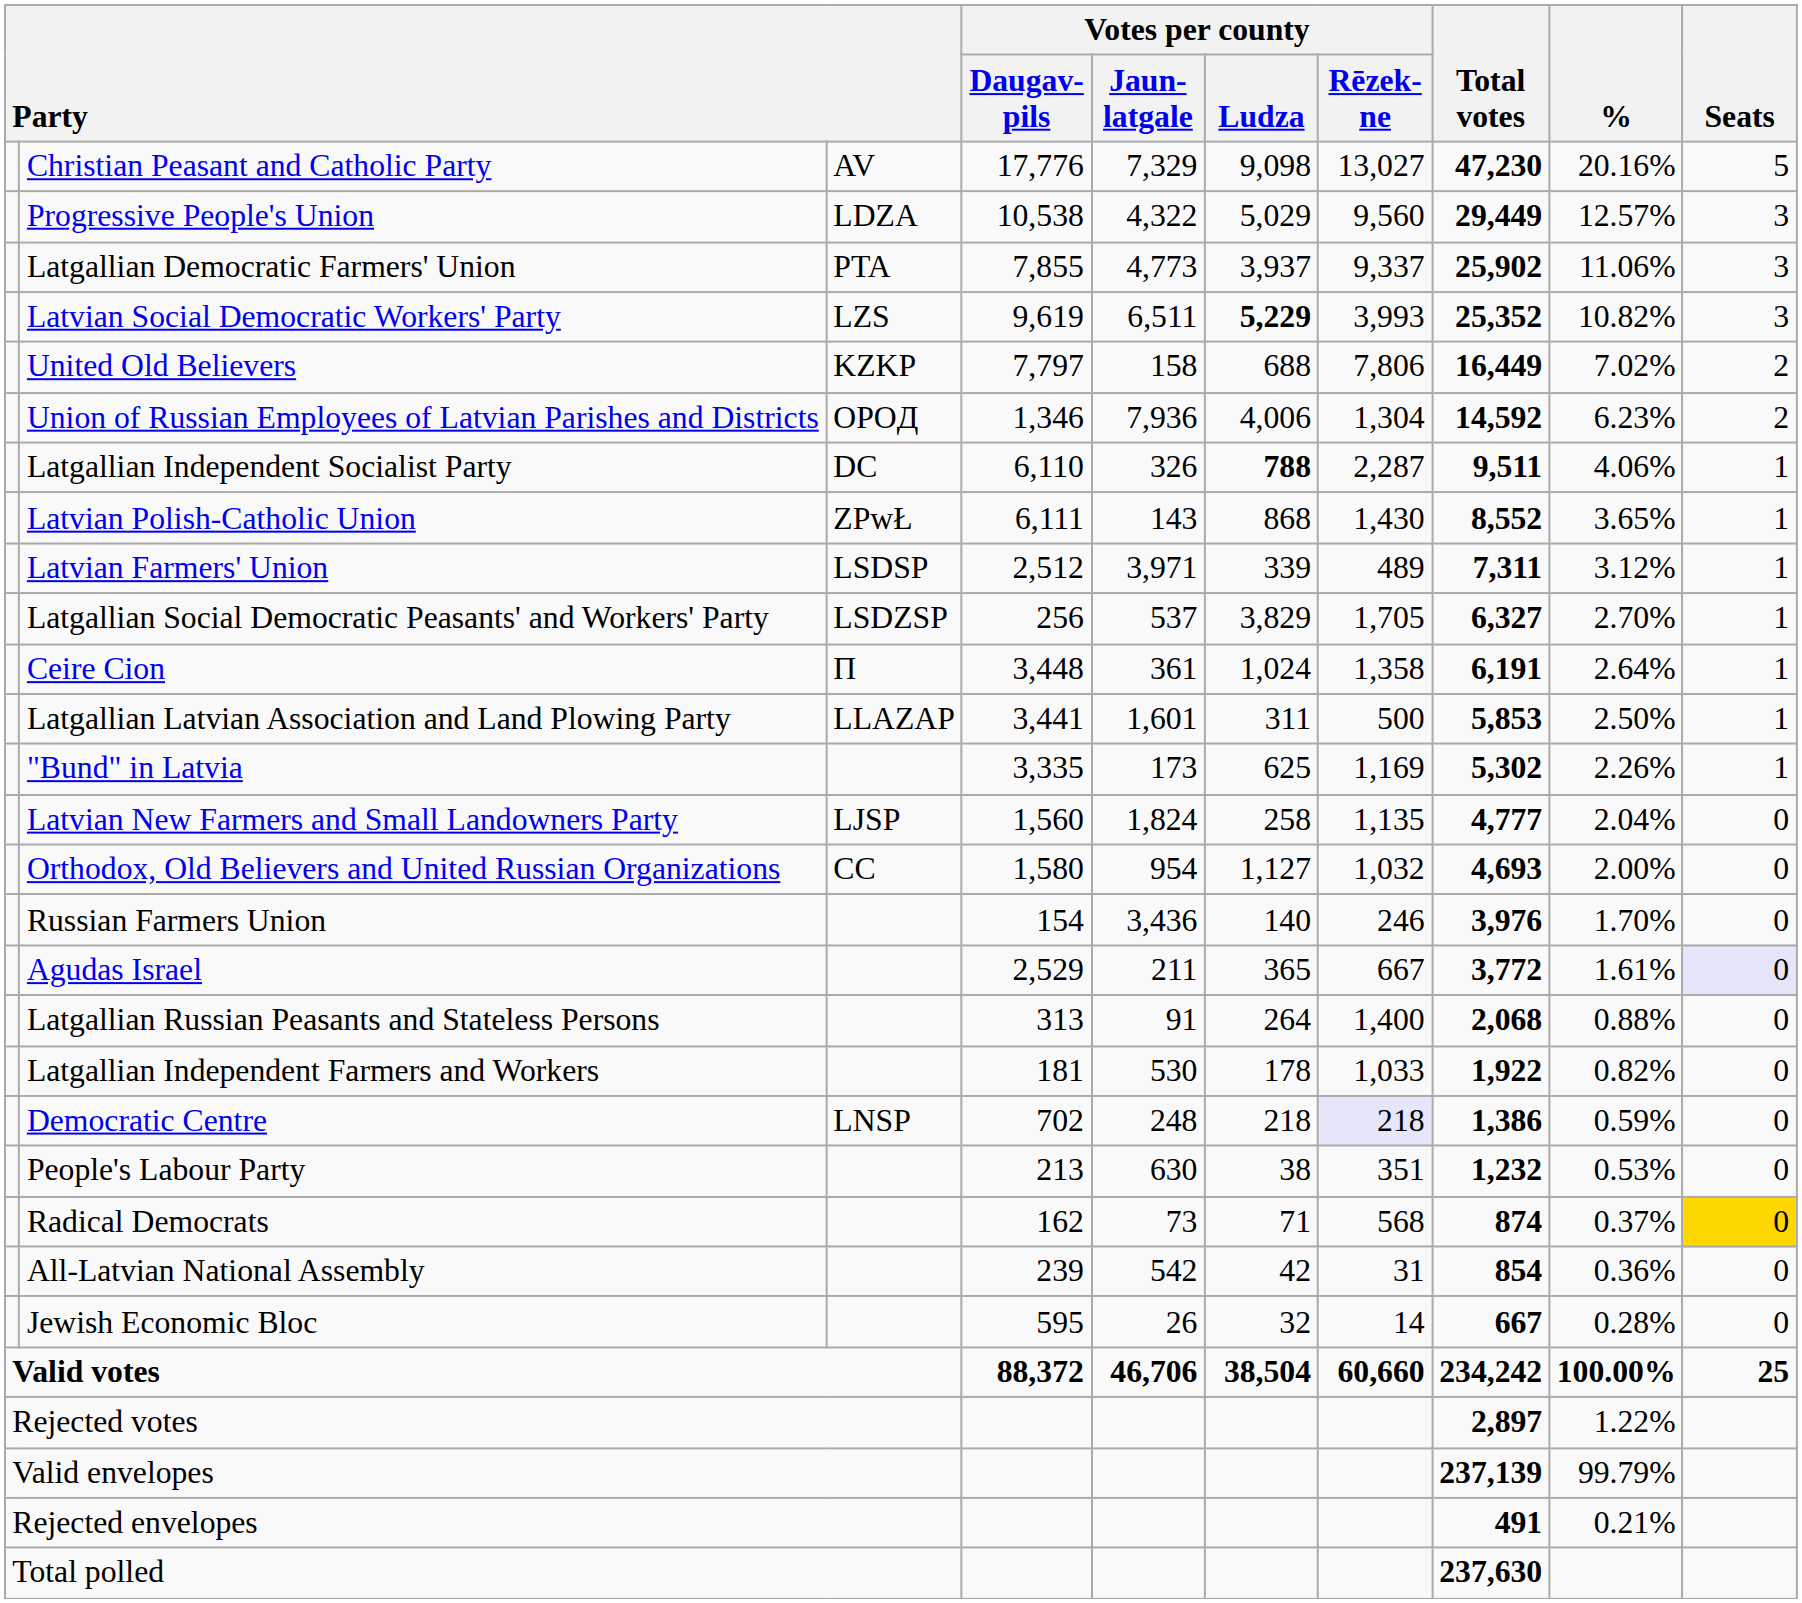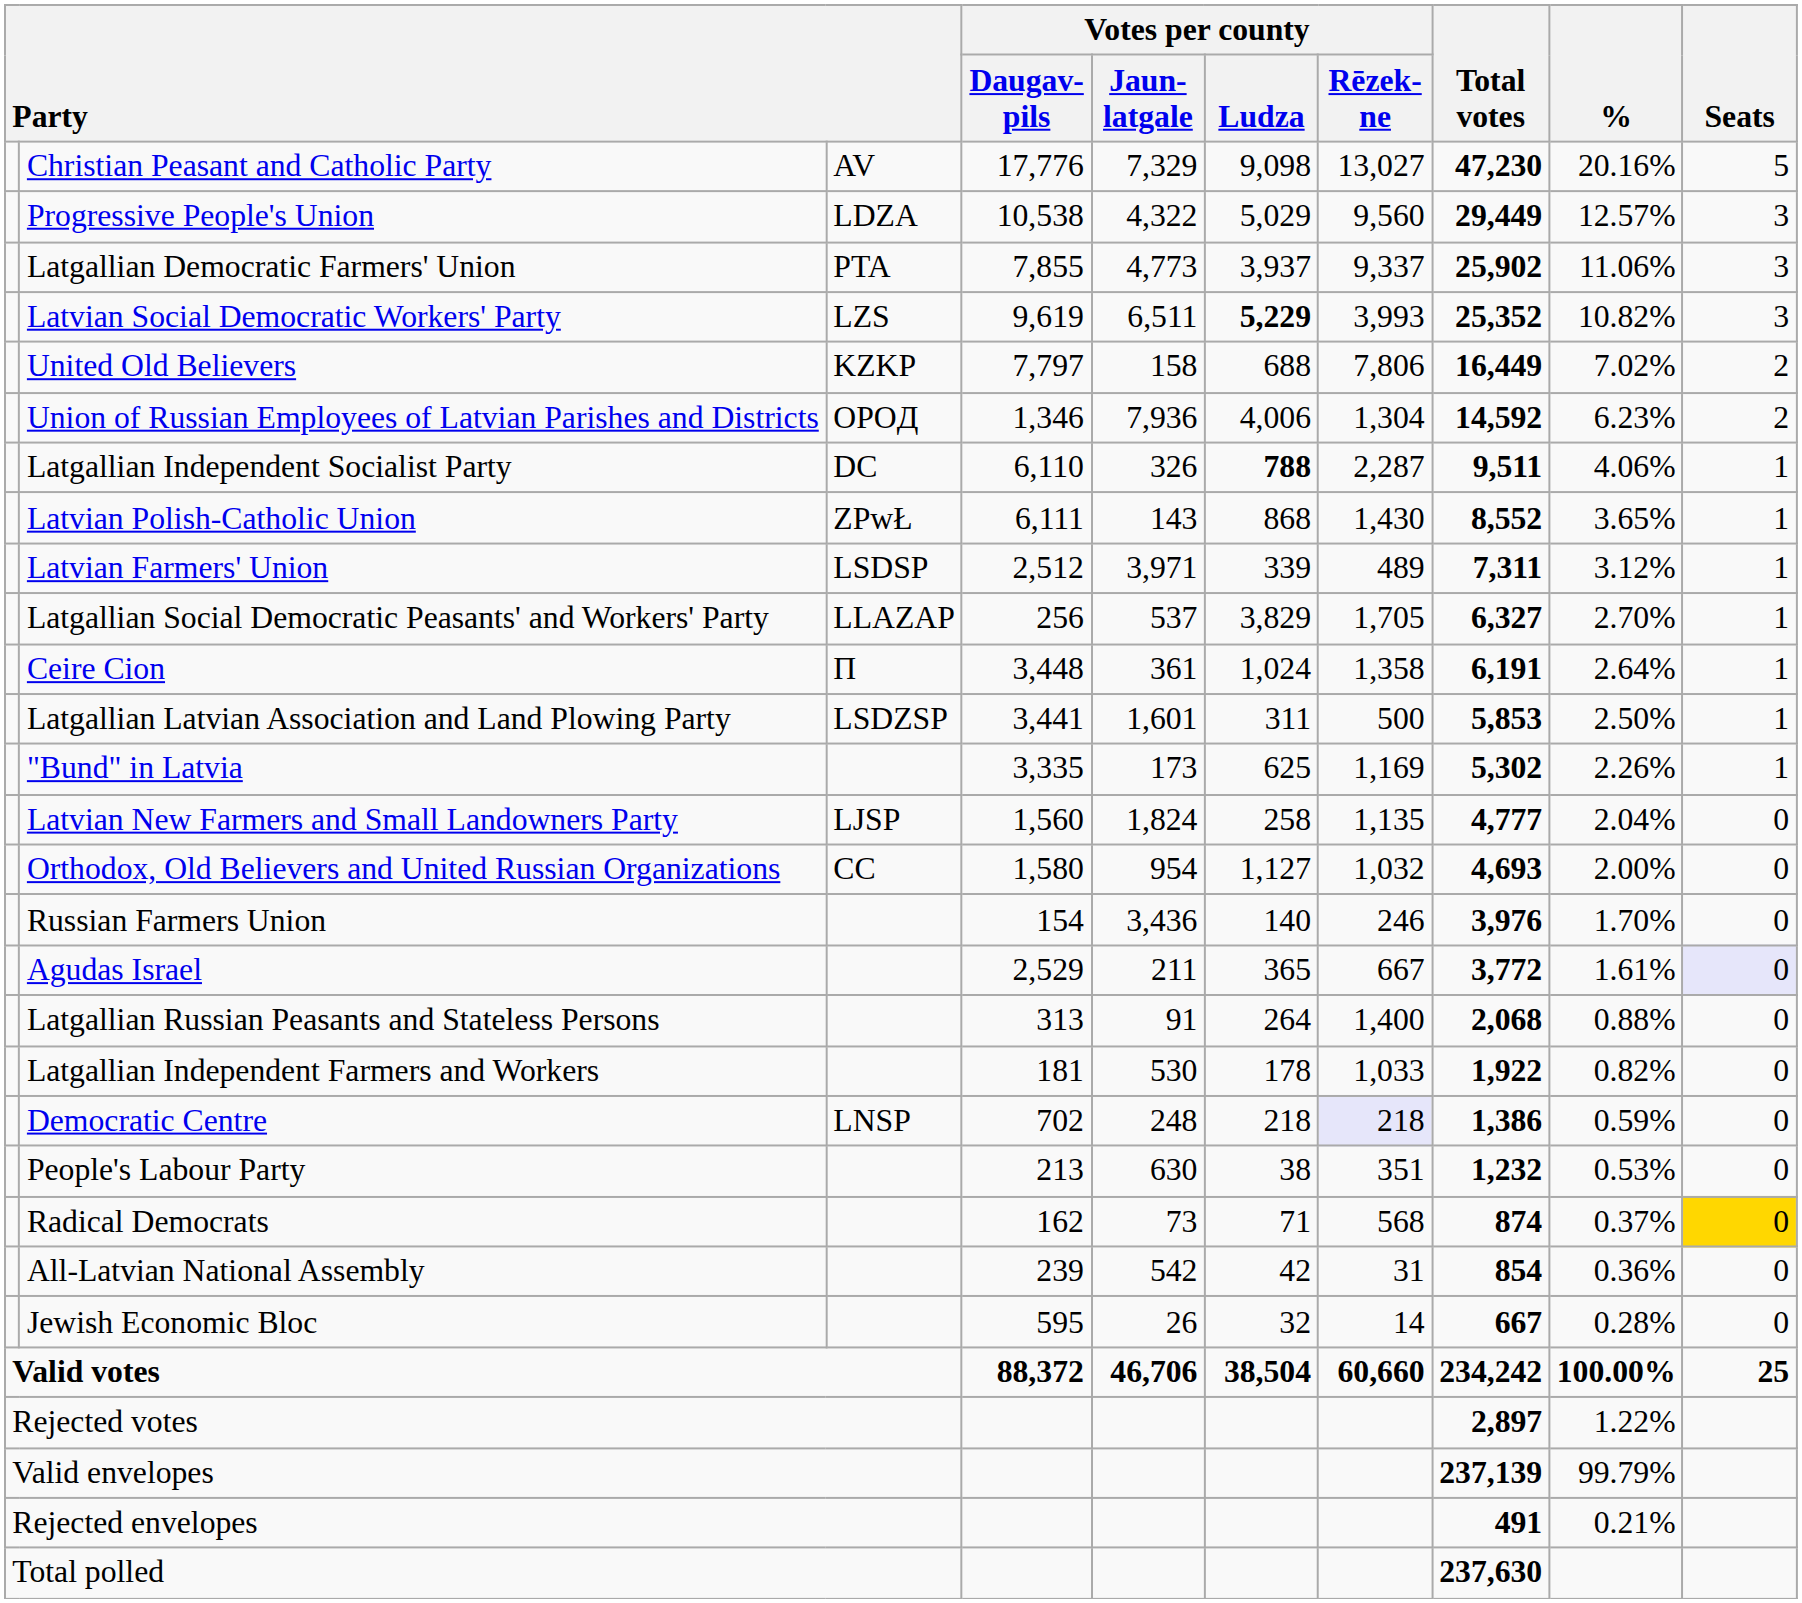(891, 617) LSDZSP -> (894, 617) LLAZAP
(894, 718) LLAZAP -> (891, 718) LSDZSP
